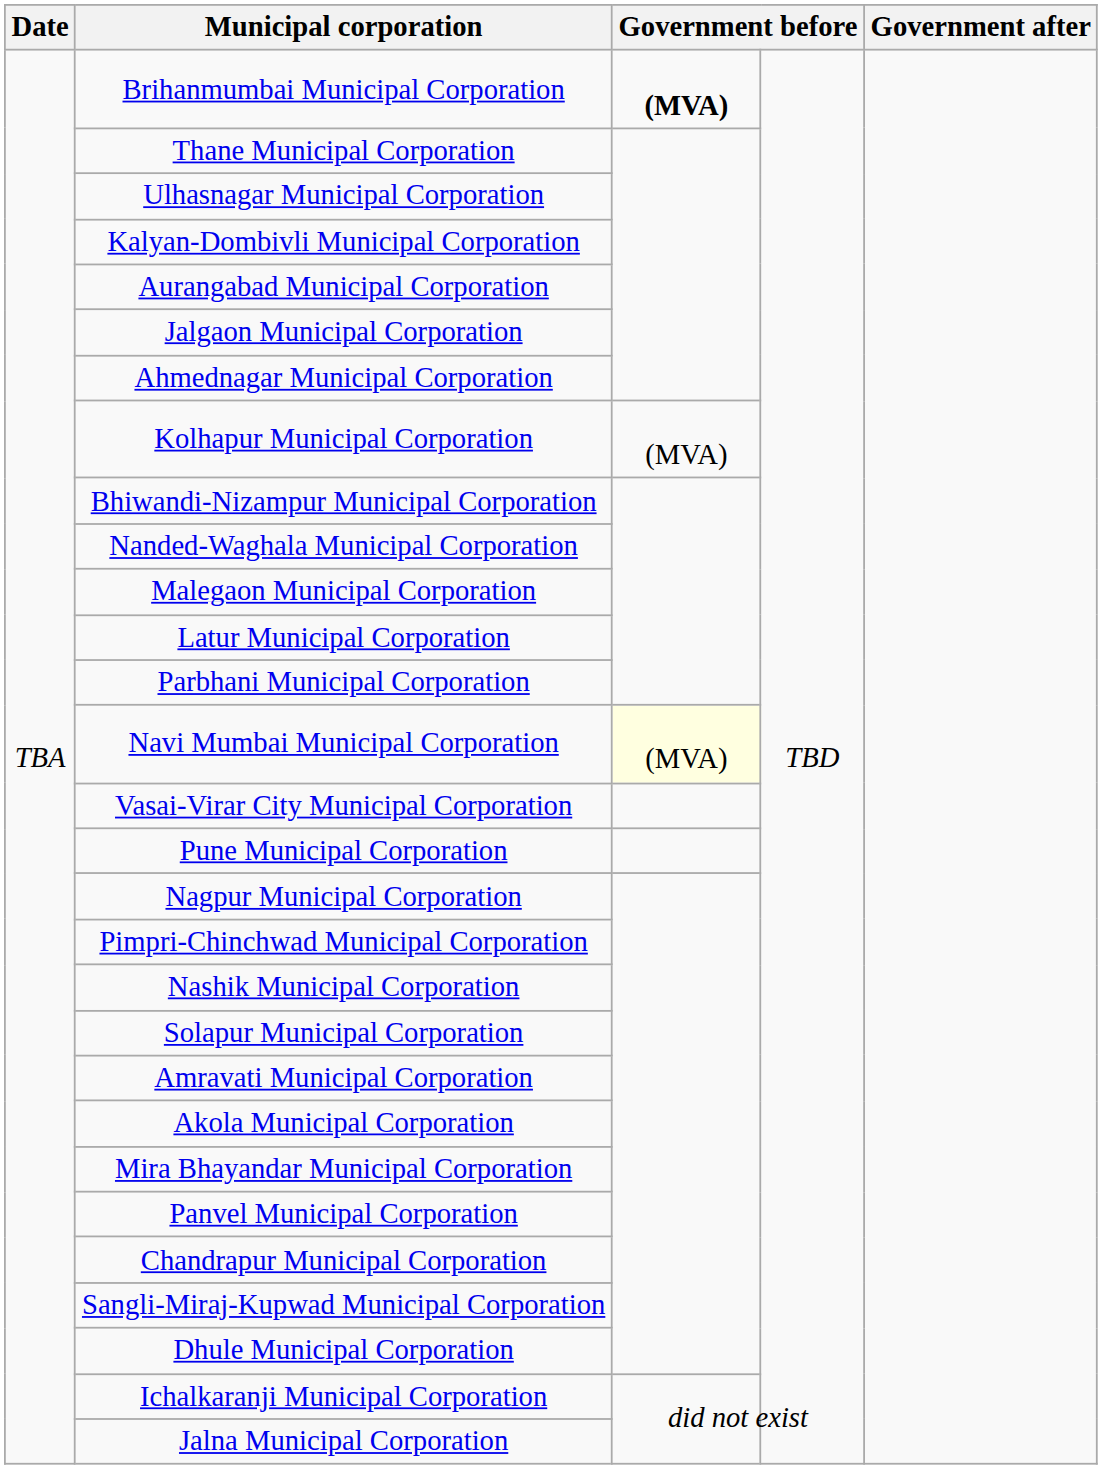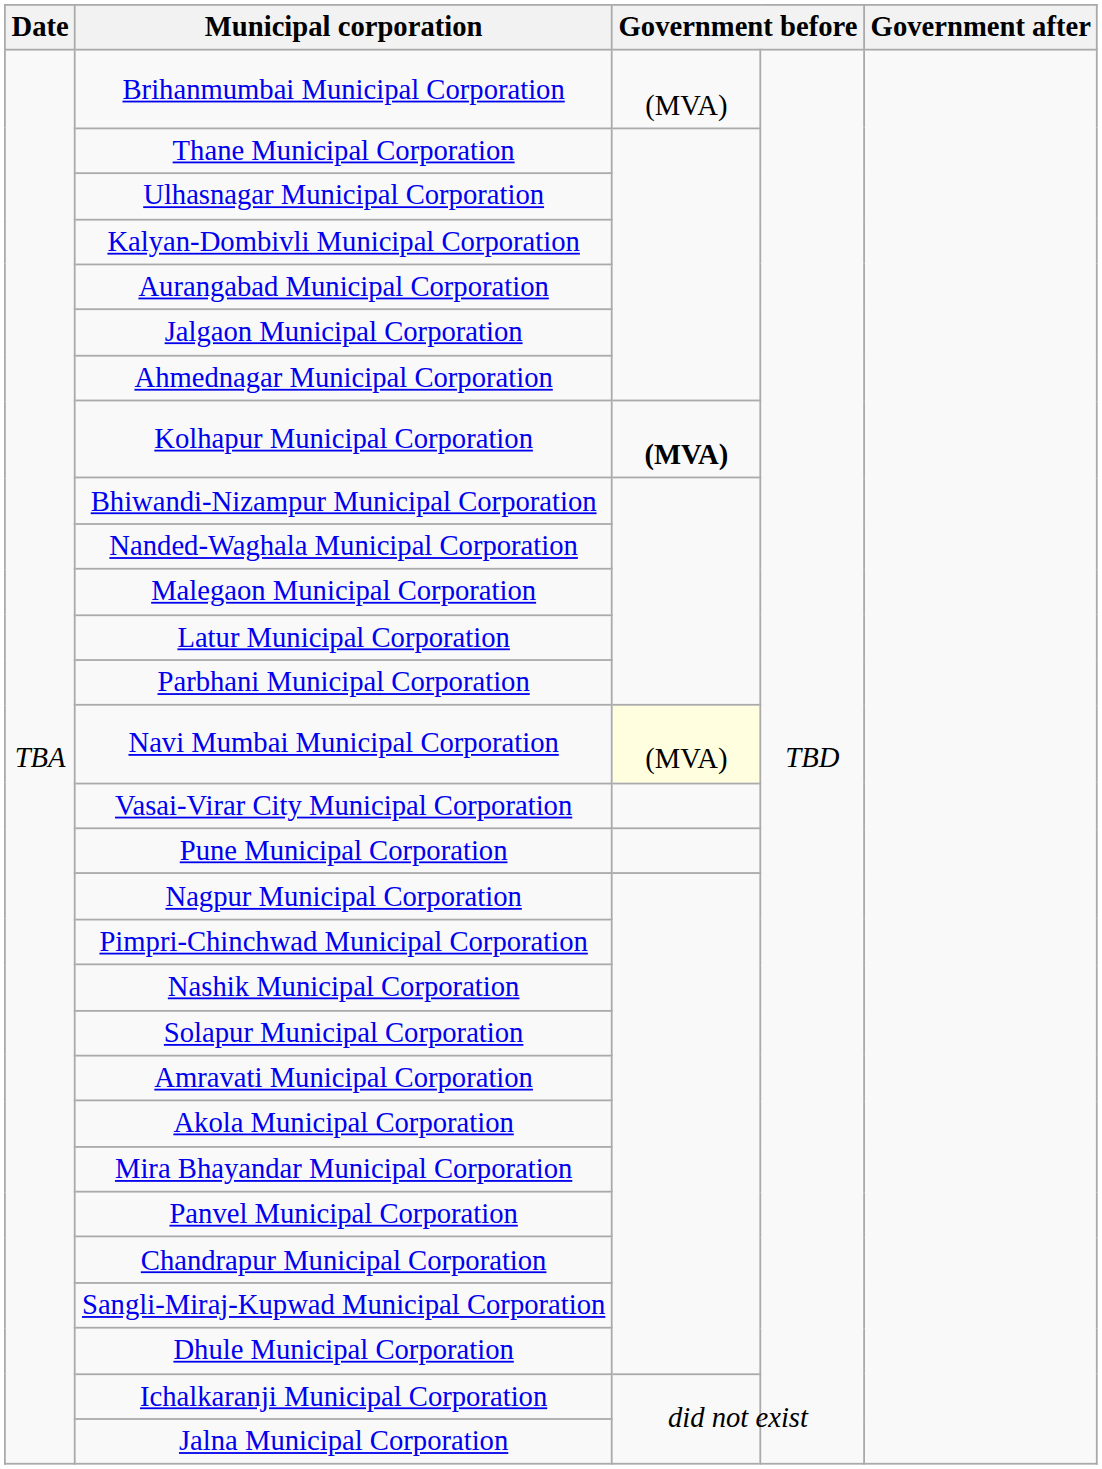(686, 104) bold -> (686, 104) normal
(686, 455) normal -> (686, 455) bold
